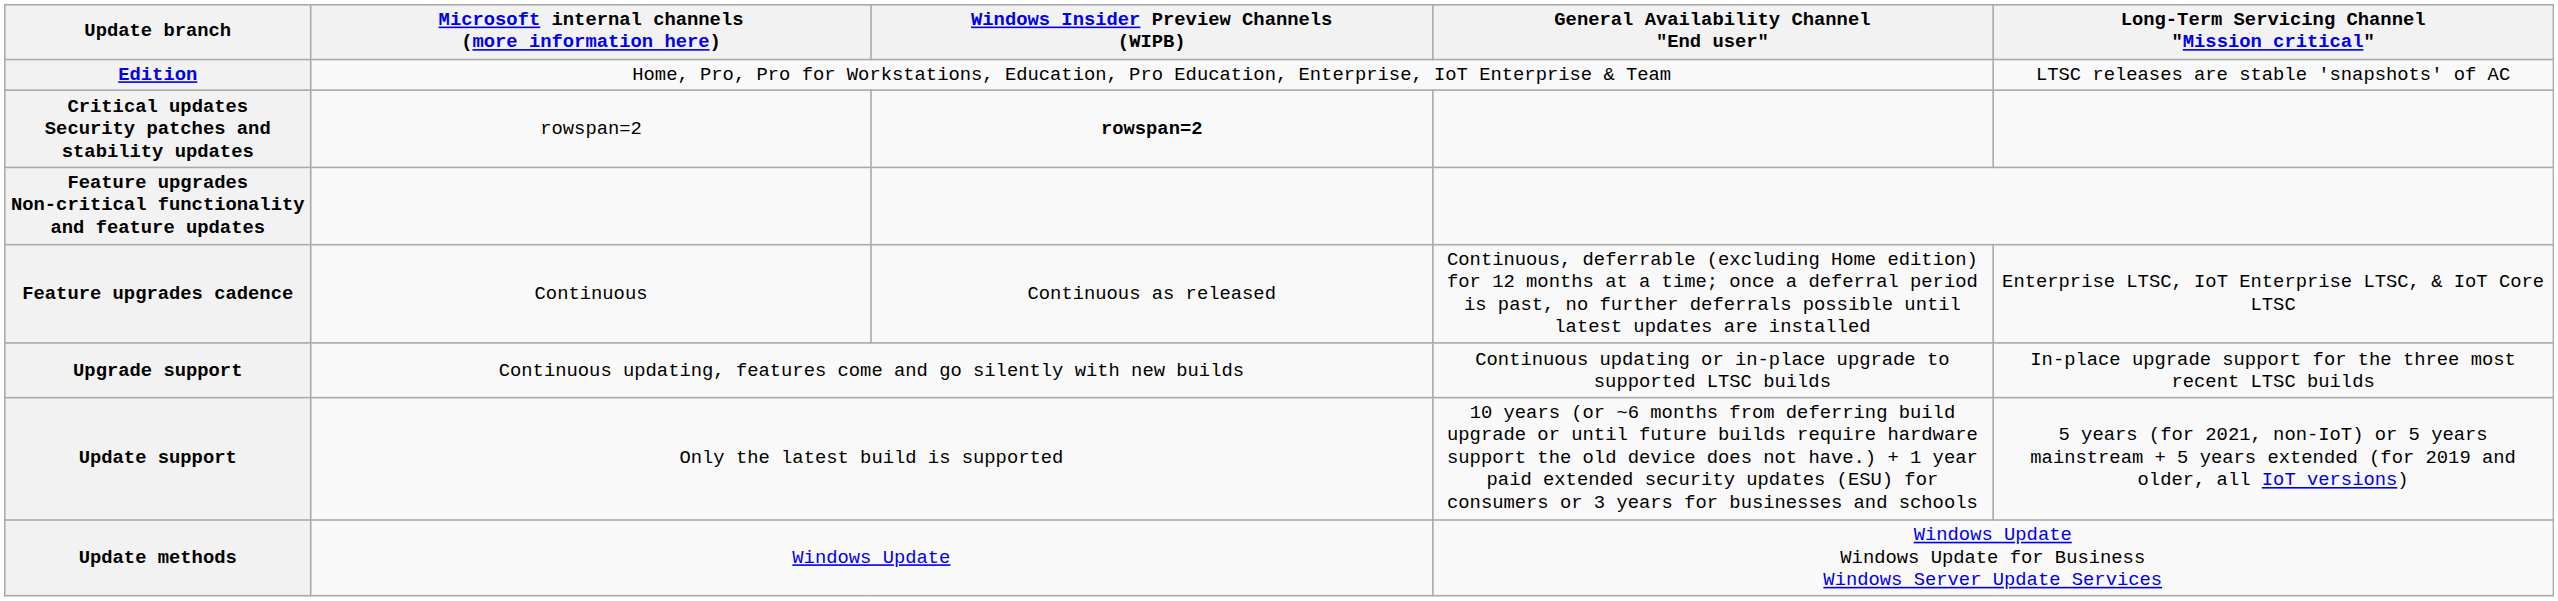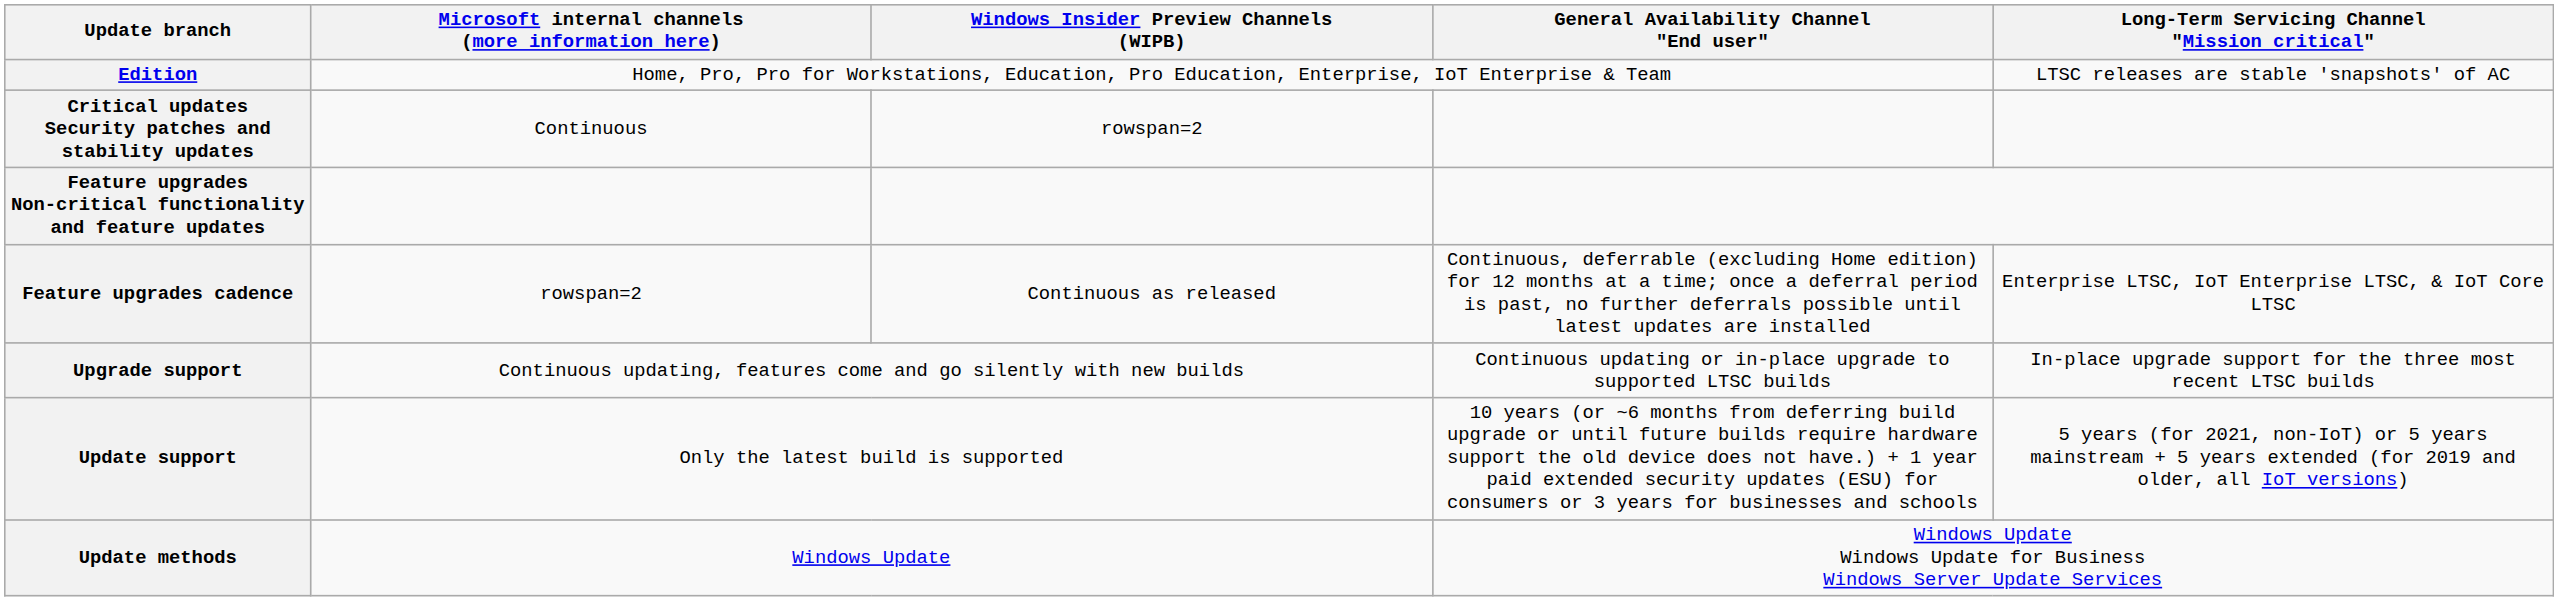(591, 129) rowspan=2 -> (591, 129) Continuous
(1152, 129) bold -> (1152, 129) normal
(591, 294) Continuous -> (591, 294) rowspan=2
